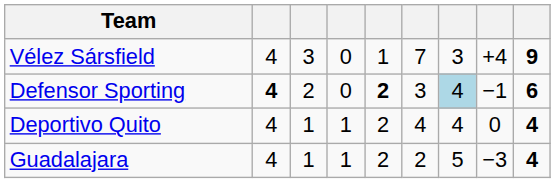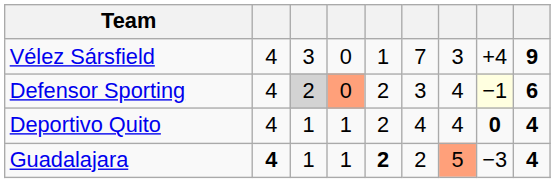(271, 90) bold -> (271, 90) normal
(309, 90) no background -> (309, 90) lightgrey background
(346, 90) no background -> (346, 90) lightsalmon background
(383, 90) bold -> (383, 90) normal
(457, 90) lightblue background -> (457, 90) no background
(495, 90) no background -> (495, 90) lightyellow background
(495, 125) normal -> (495, 125) bold
(271, 159) normal -> (271, 159) bold
(383, 159) normal -> (383, 159) bold
(457, 159) no background -> (457, 159) lightsalmon background
